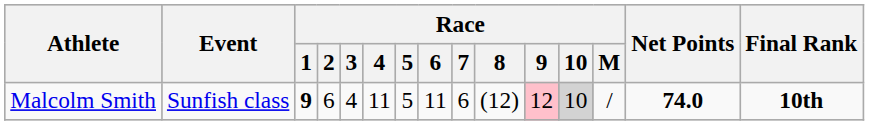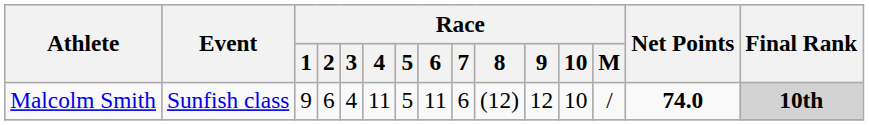(306, 101) bold -> (306, 101) normal
(542, 101) pink background -> (542, 101) no background
(576, 101) lightgrey background -> (576, 101) no background
(801, 101) no background -> (801, 101) lightgrey background
